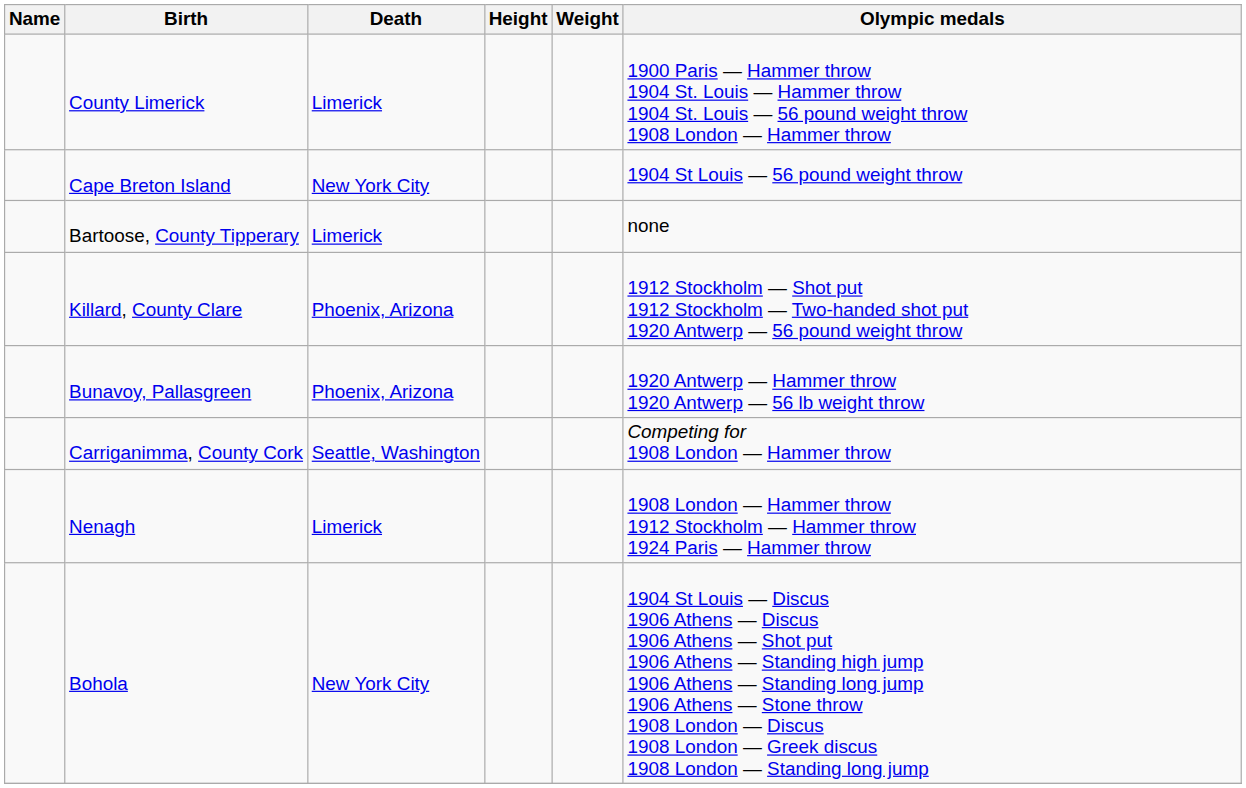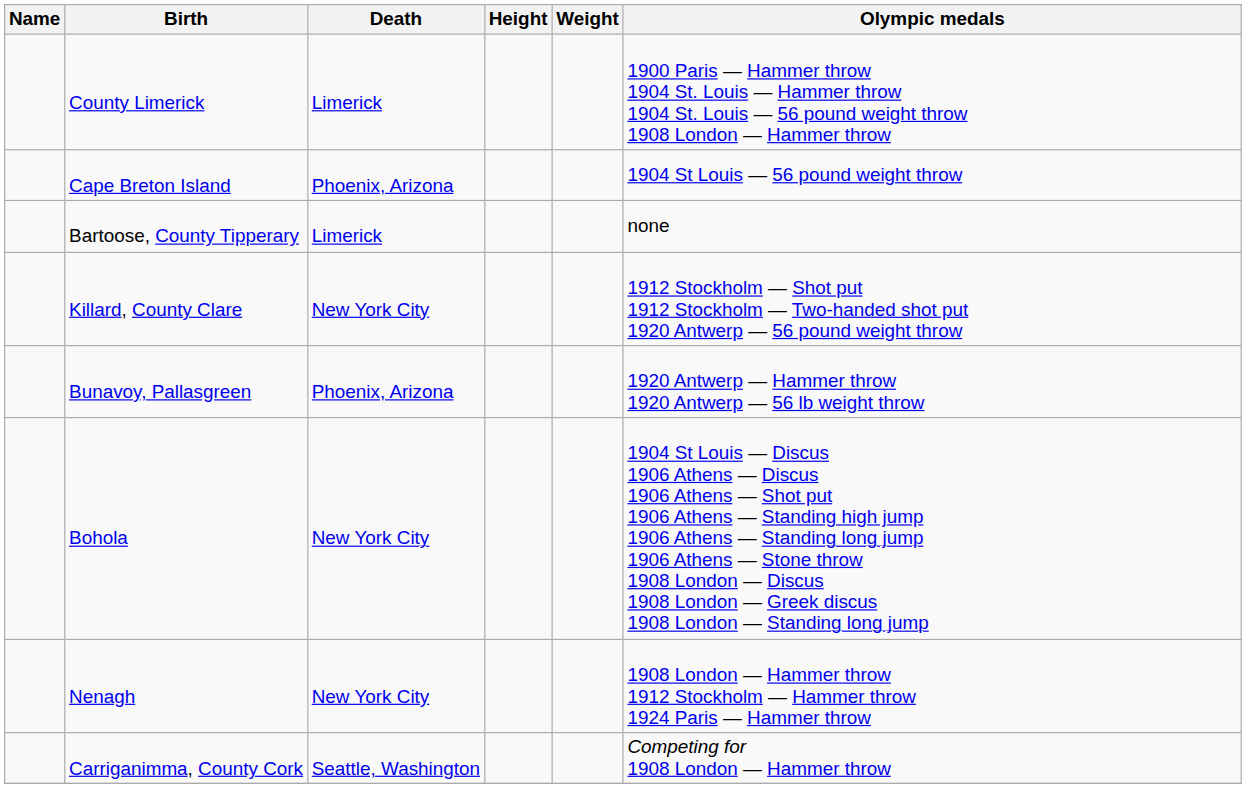(371, 185) New York City -> (383, 185) Phoenix, Arizona
(383, 309) Phoenix, Arizona -> (371, 309) New York City
rows swapped: (98, 683) <-> (186, 454)
(347, 526) Limerick -> (371, 696) New York City
